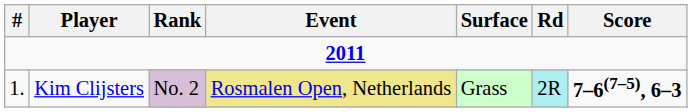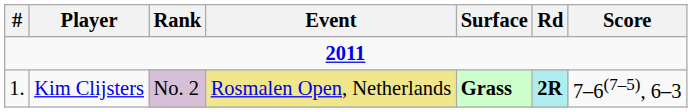(484, 88) normal -> (486, 88) bold
(549, 88) normal -> (550, 88) bold
(627, 88) bold -> (627, 88) normal
